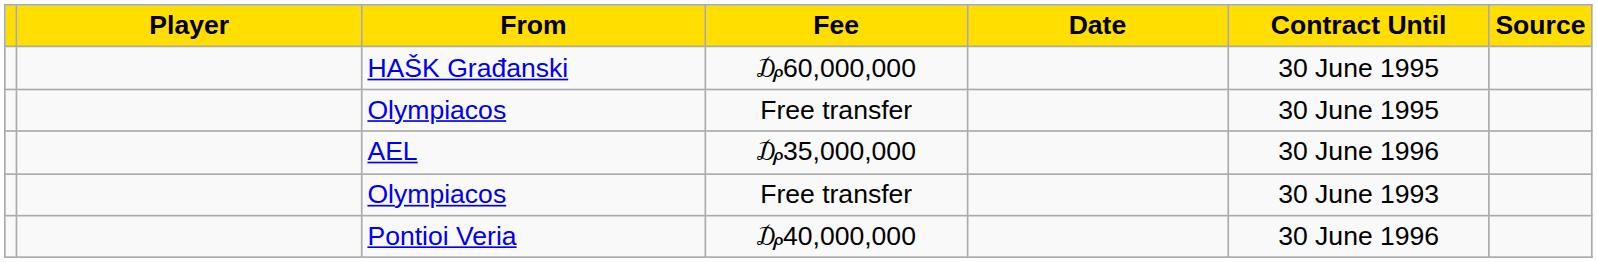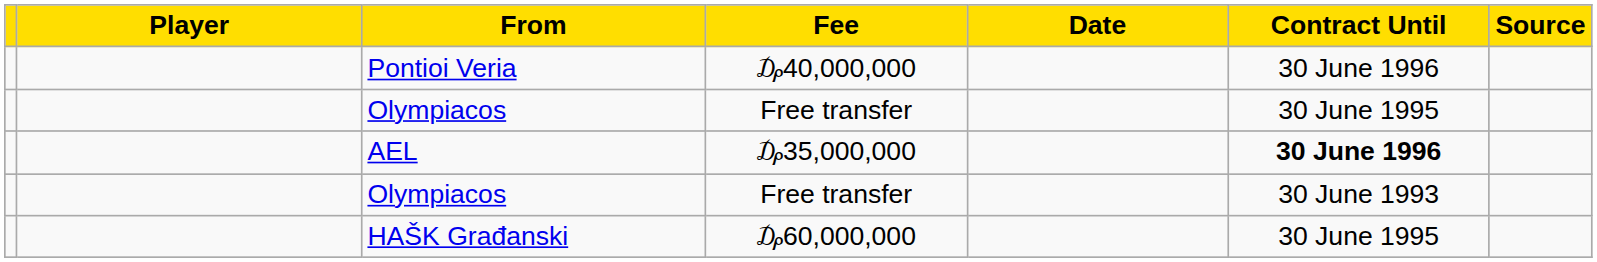rows swapped: (442, 236) <-> (468, 67)
(1359, 151) normal -> (1359, 151) bold
